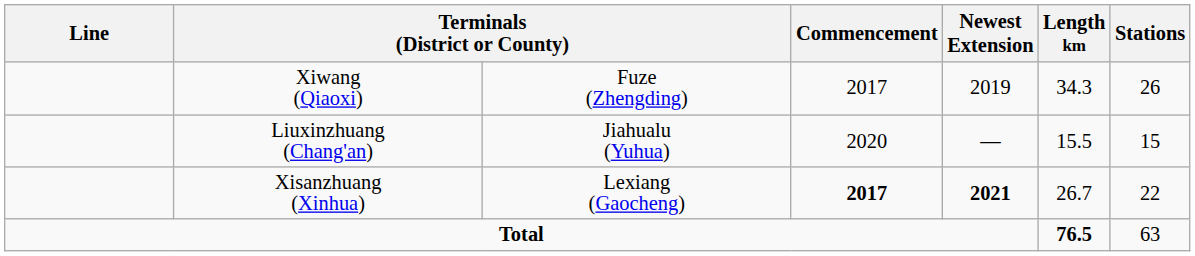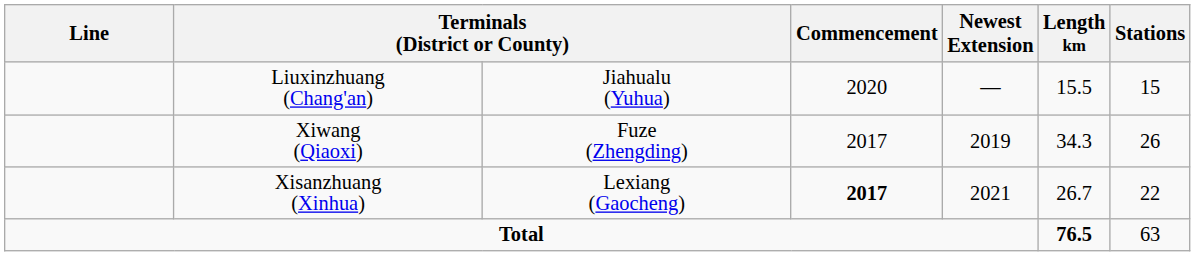rows swapped: (328, 88) <-> (328, 140)
(990, 193) bold -> (990, 193) normal
